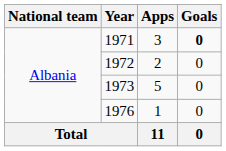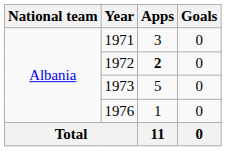(199, 39) bold -> (199, 39) normal
(158, 63) normal -> (158, 63) bold
